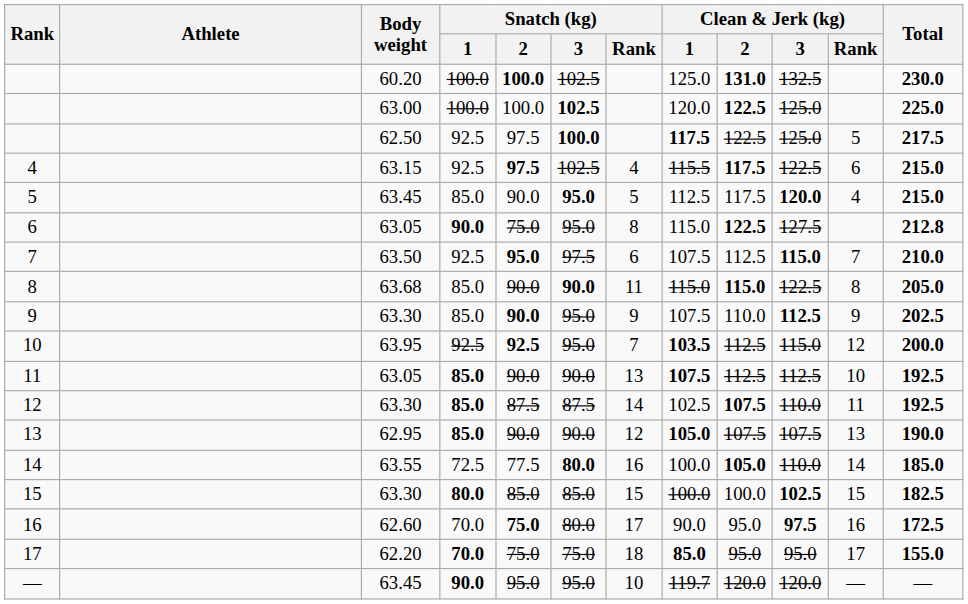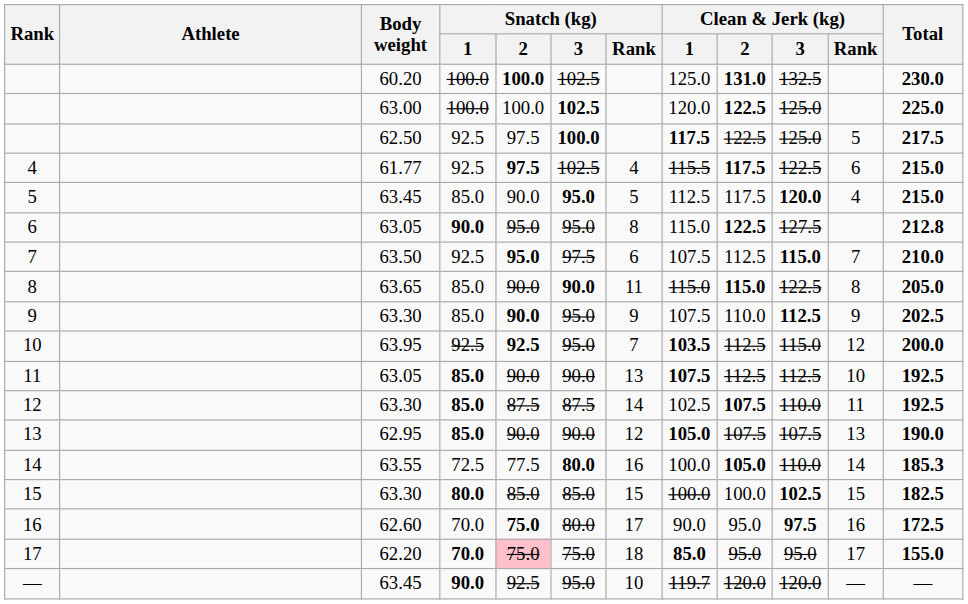(401, 167) 63.15 -> (401, 167) 61.77
(523, 227) 75.0 -> (523, 227) 95.0
(401, 286) 63.68 -> (401, 286) 63.65
(923, 464) 185.0 -> (923, 464) 185.3
(523, 553) no background -> (523, 553) pink background
(523, 583) 95.0 -> (523, 583) 92.5
